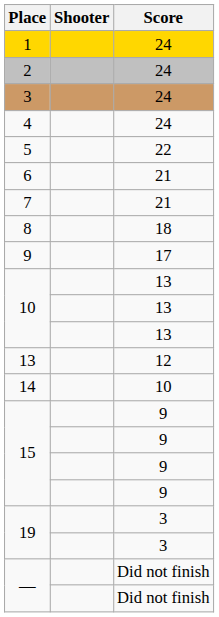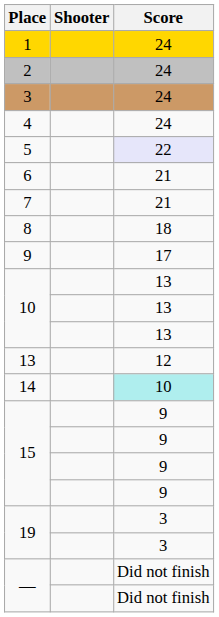(163, 149) no background -> (163, 149) lavender background
(163, 387) no background -> (163, 387) paleturquoise background
